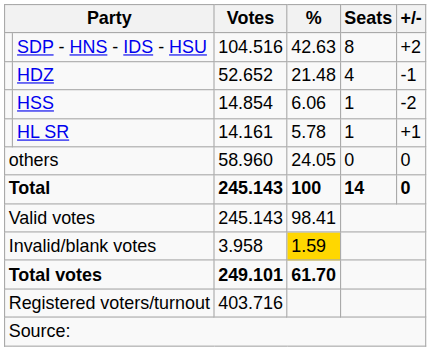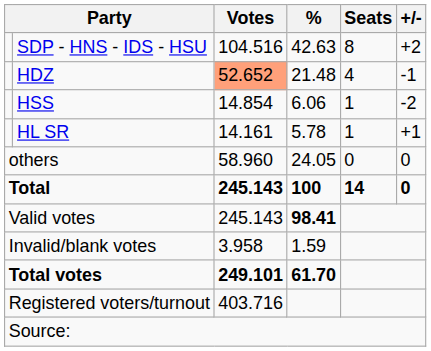(246, 75) no background -> (246, 75) lightsalmon background
(314, 217) normal -> (314, 217) bold
(309, 246) gold background -> (309, 246) no background
